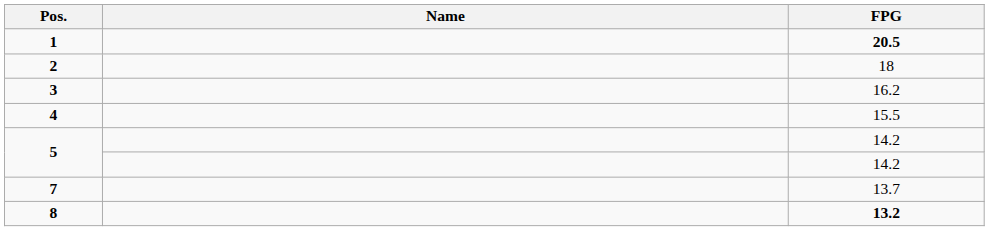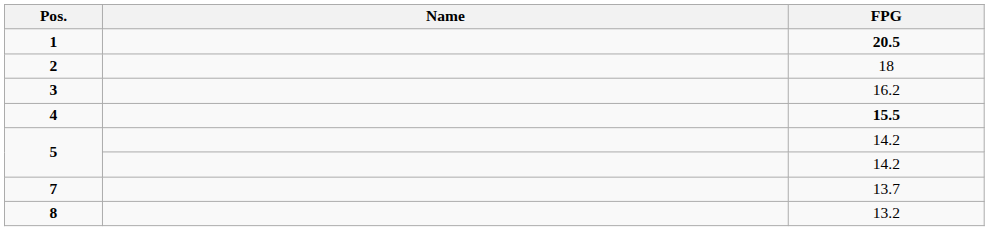(886, 115) normal -> (886, 115) bold
(886, 213) bold -> (886, 213) normal
